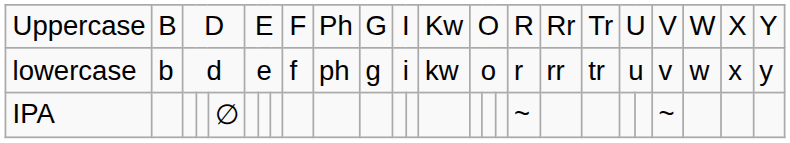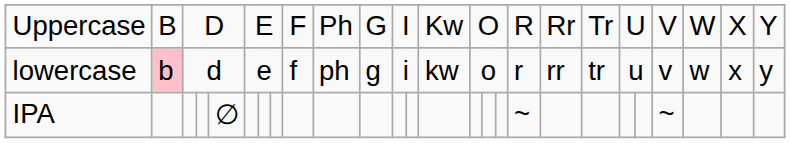(166, 69) no background -> (166, 69) pink background
